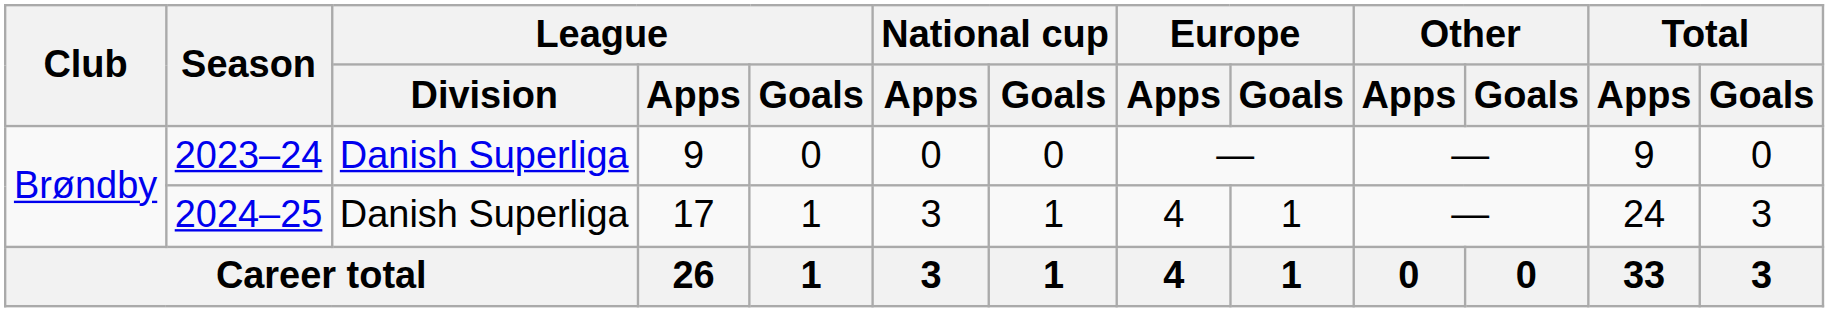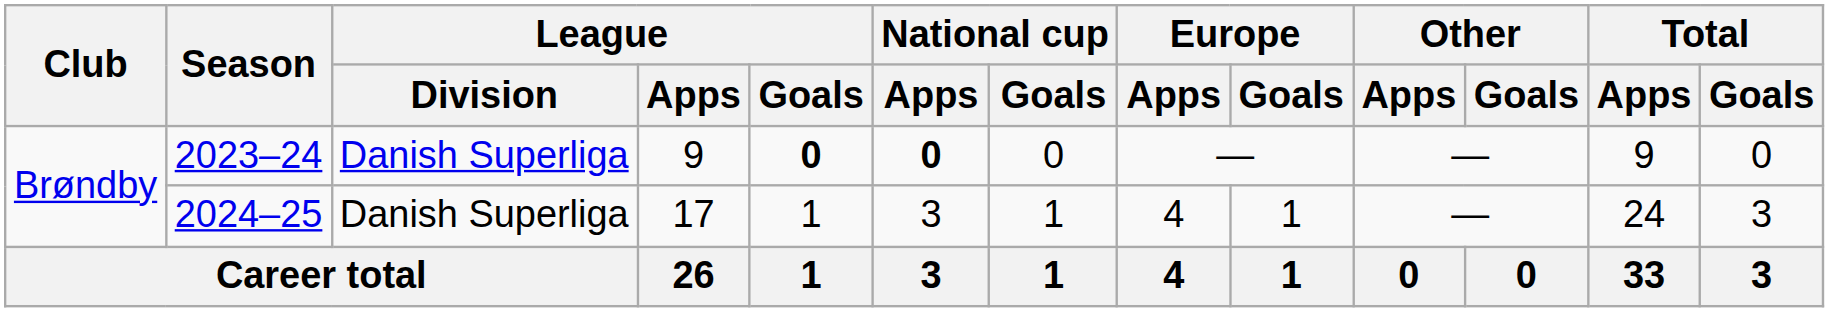(811, 154) normal -> (811, 154) bold
(931, 154) normal -> (931, 154) bold
